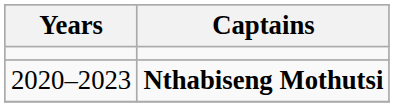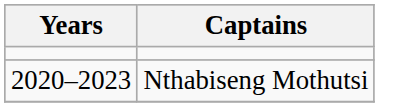(263, 80) bold -> (256, 80) normal
